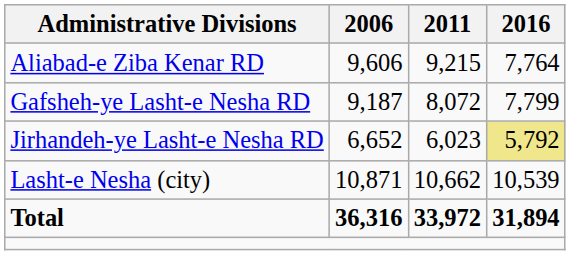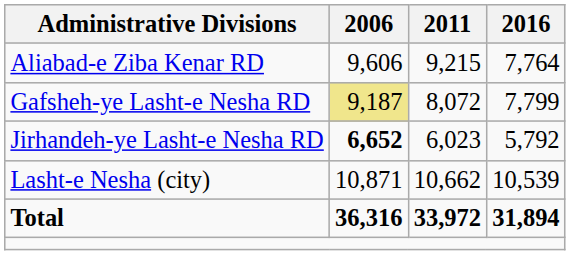(375, 101) no background -> (375, 101) khaki background
(375, 140) normal -> (375, 140) bold
(532, 140) khaki background -> (532, 140) no background
